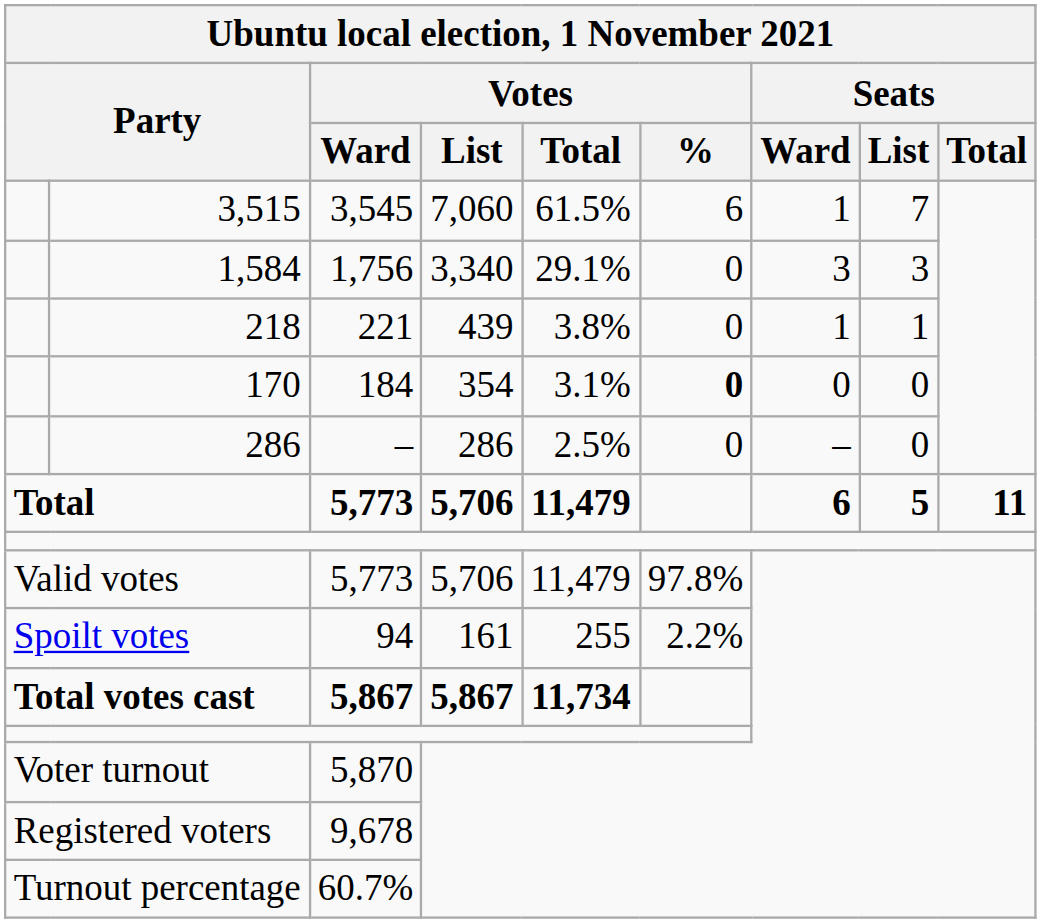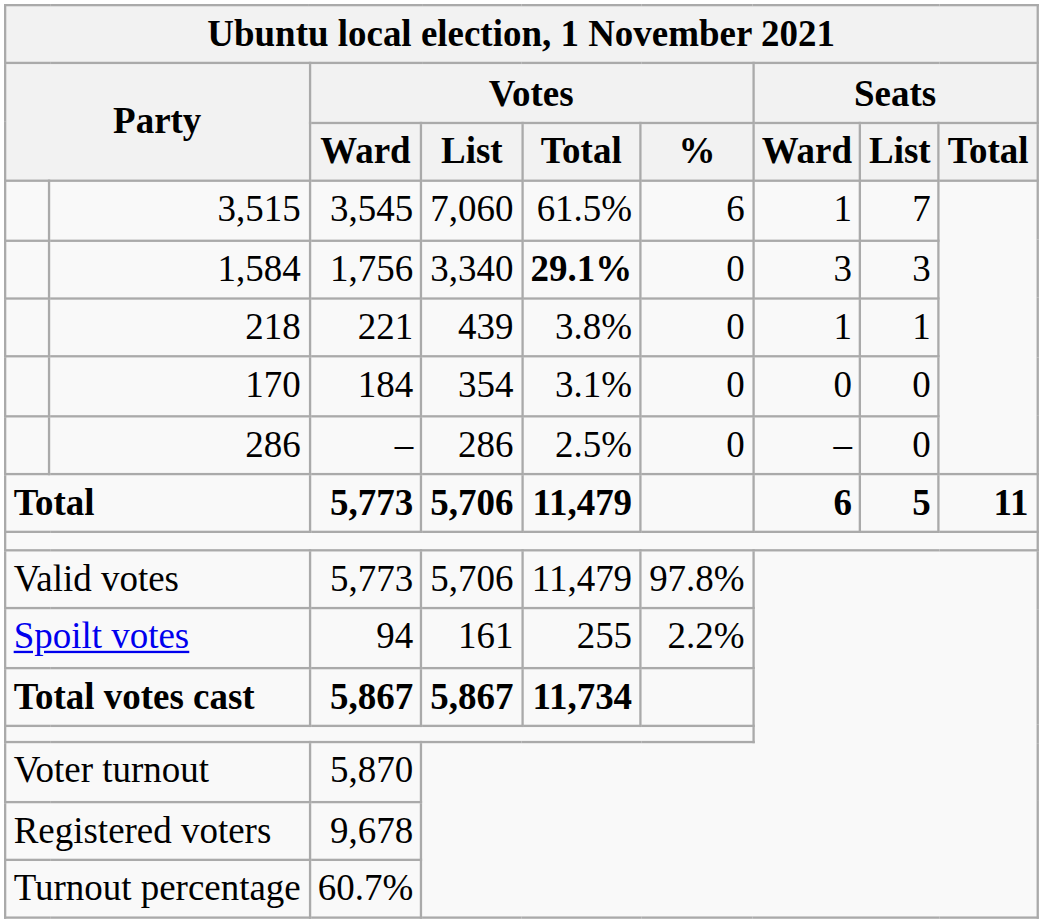(583, 268) normal -> (581, 268) bold
(734, 385) bold -> (735, 385) normal
